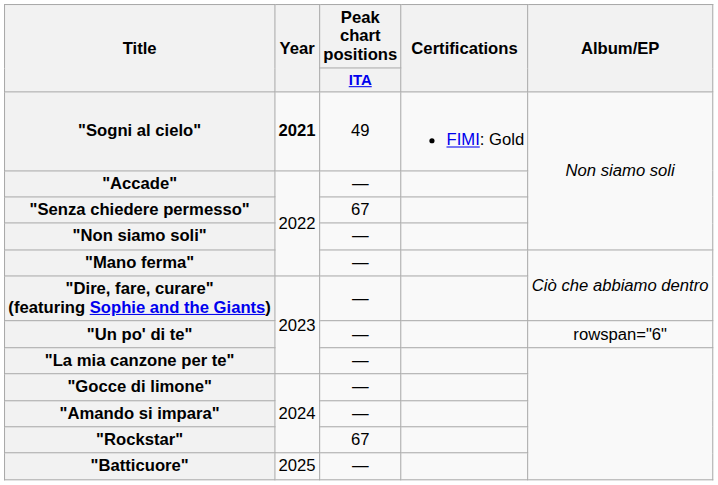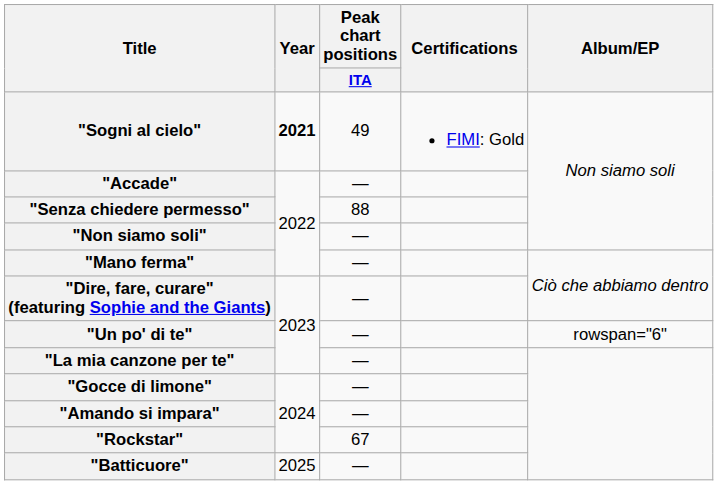(360, 209) 67 -> (360, 209) 88
